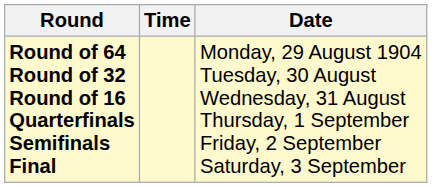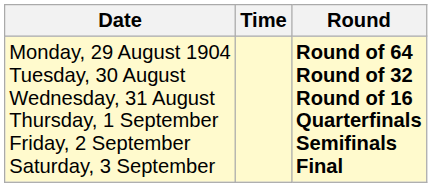columns swapped: (311, 20) <-> (72, 20)
